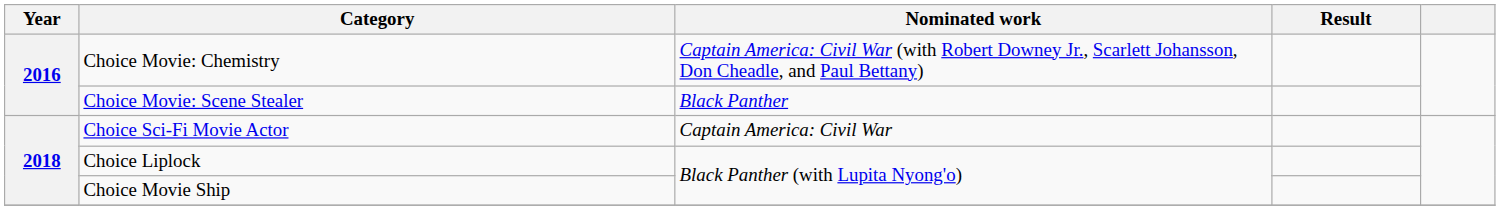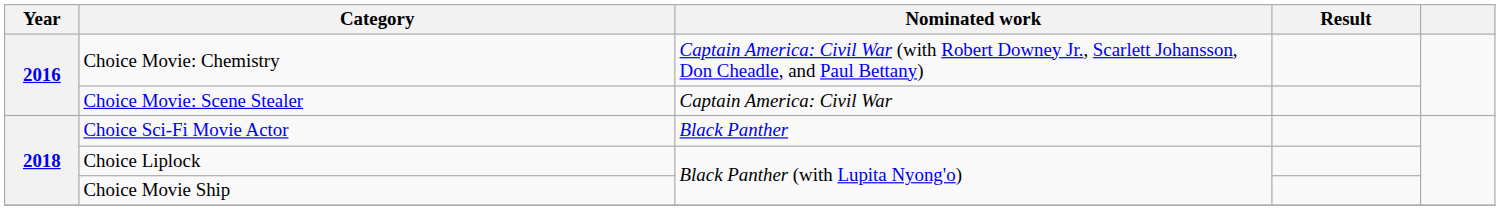(734, 100) Black Panther -> (786, 100) Captain America: Civil War
(786, 130) Captain America: Civil War -> (734, 130) Black Panther
